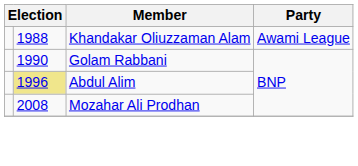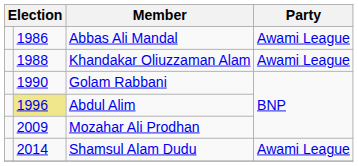+ row: (123, 37)
(32, 104) 2008 -> (32, 127) 2009
+ row: (133, 149)
